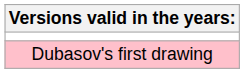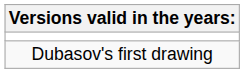(122, 54) pink background -> (122, 54) no background
